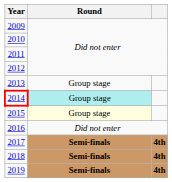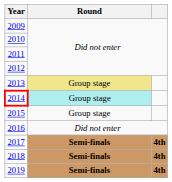(89, 83) no background -> (89, 83) khaki background
(89, 113) lightyellow background -> (89, 113) no background
